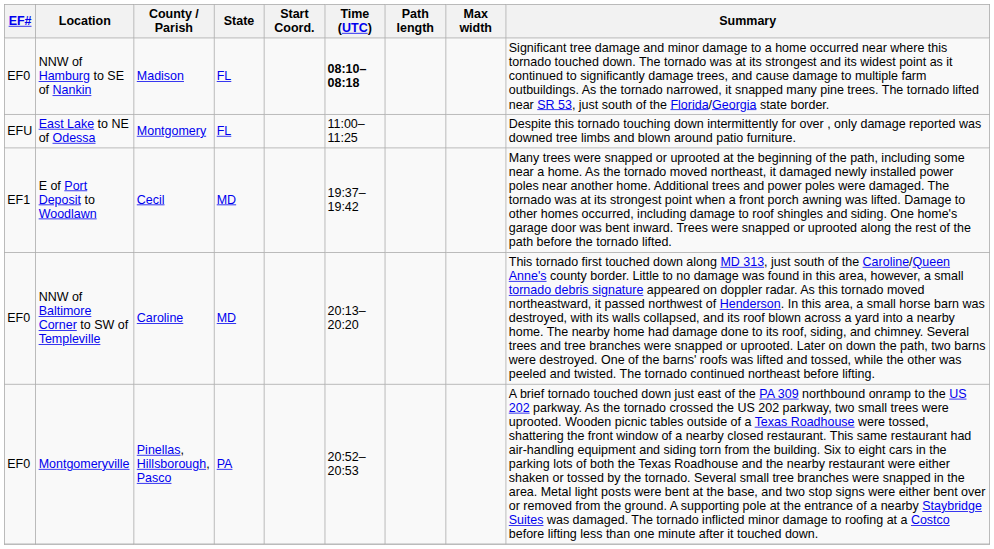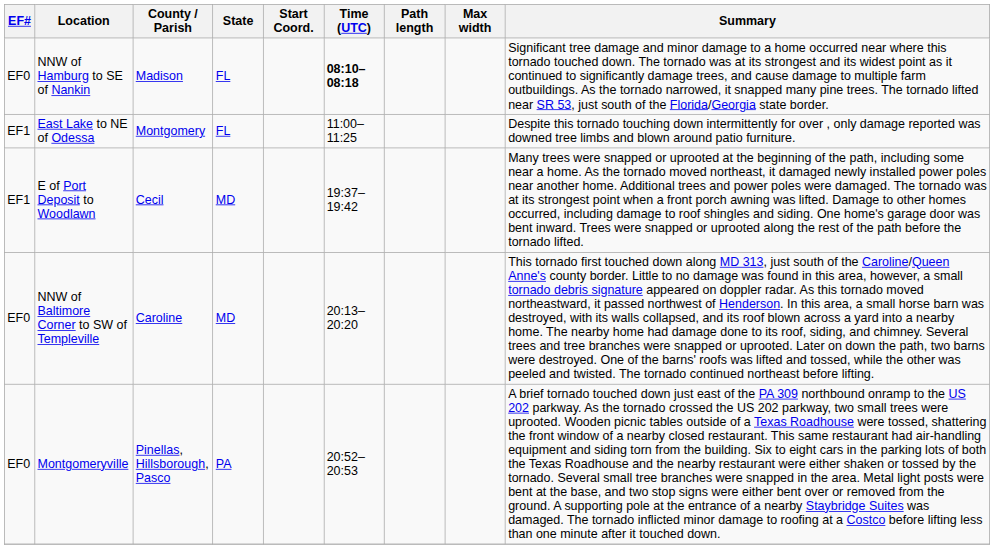(20, 131) EFU -> (19, 131) EF1
